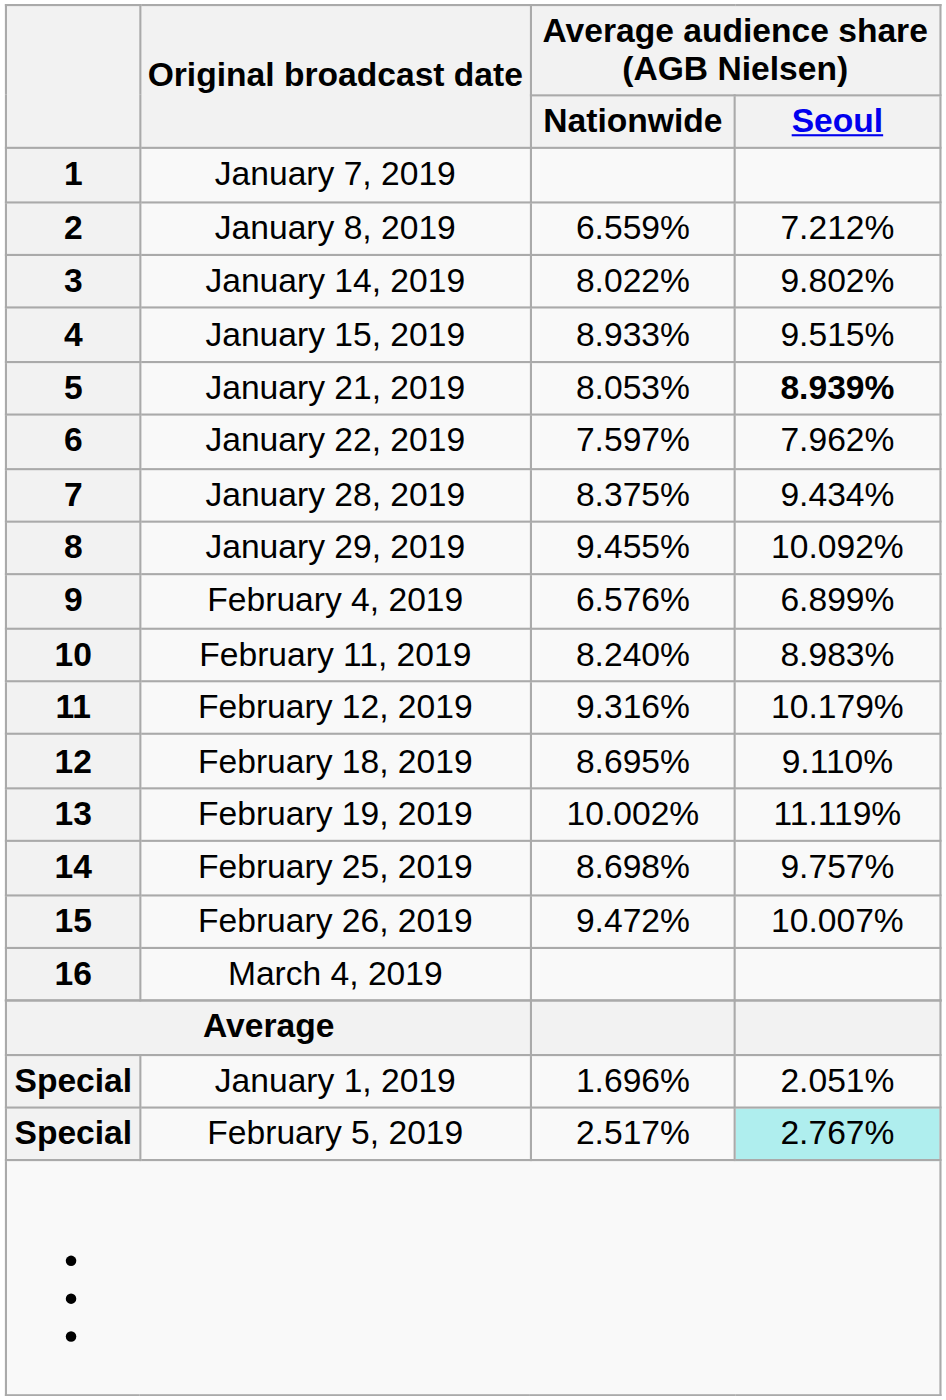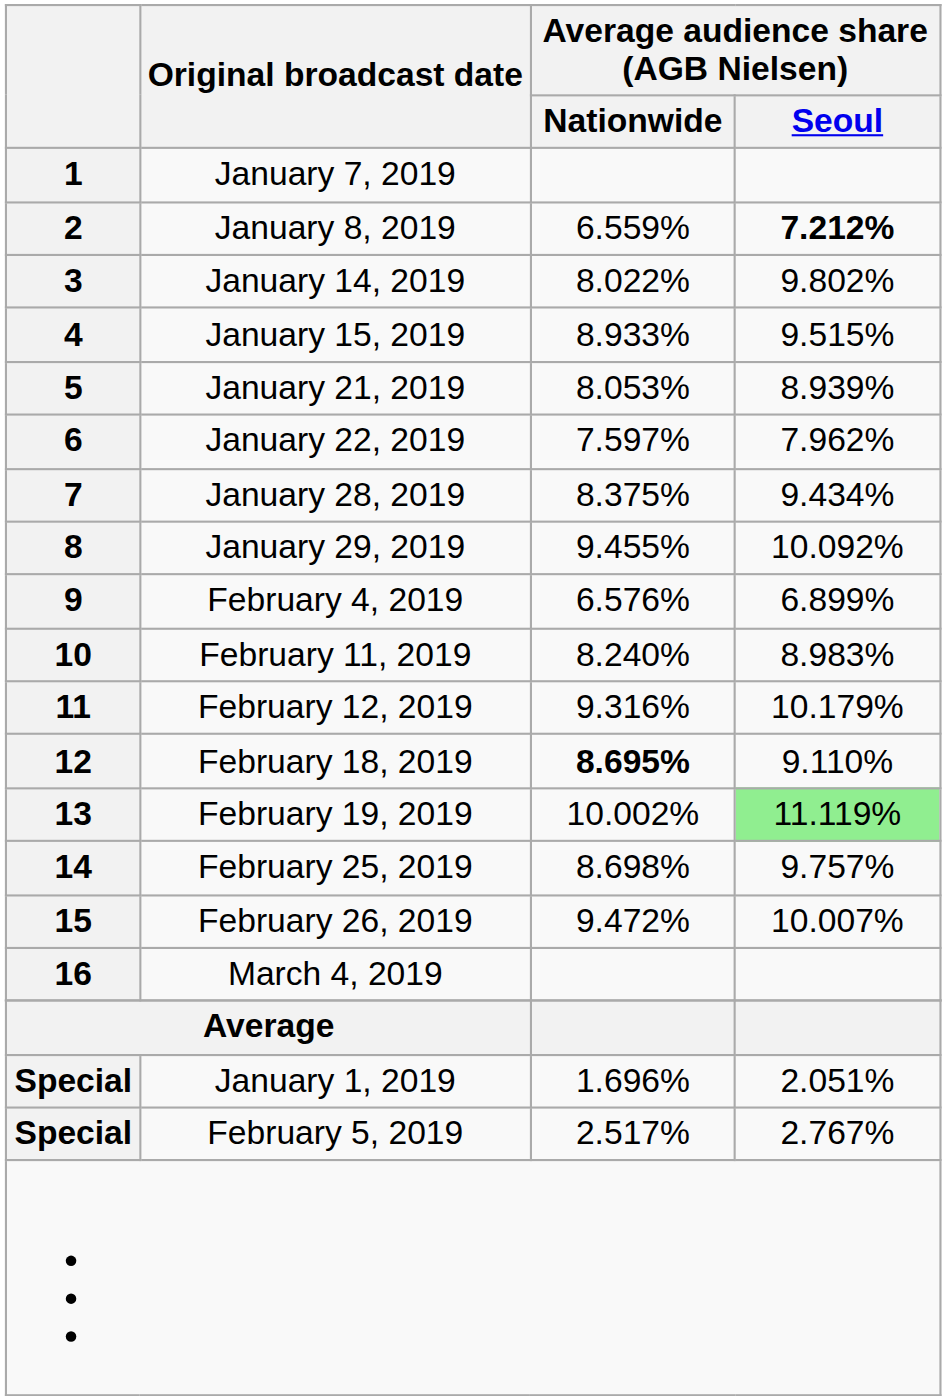(837, 227) normal -> (837, 227) bold
(837, 387) bold -> (837, 387) normal
(633, 760) normal -> (633, 760) bold
(837, 813) no background -> (837, 813) lightgreen background
(837, 1133) paleturquoise background -> (837, 1133) no background
